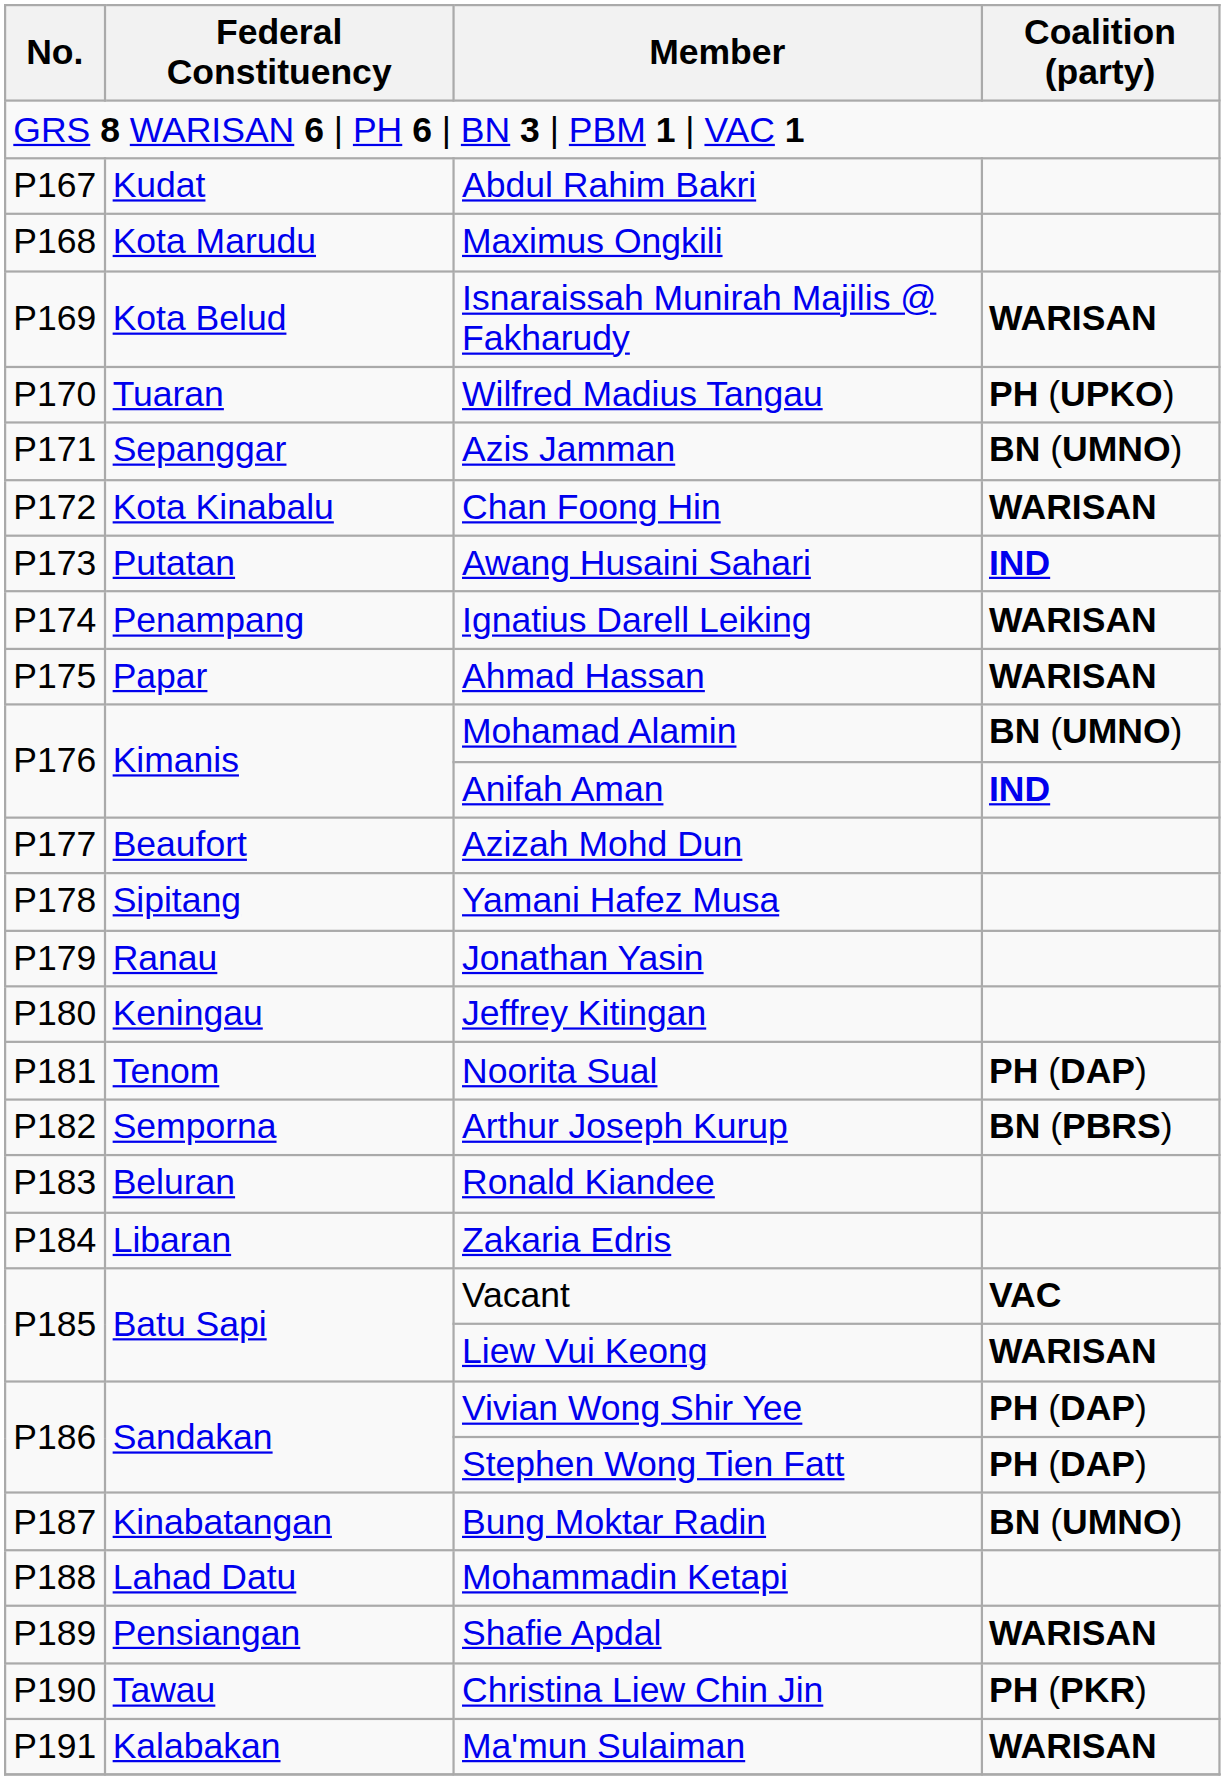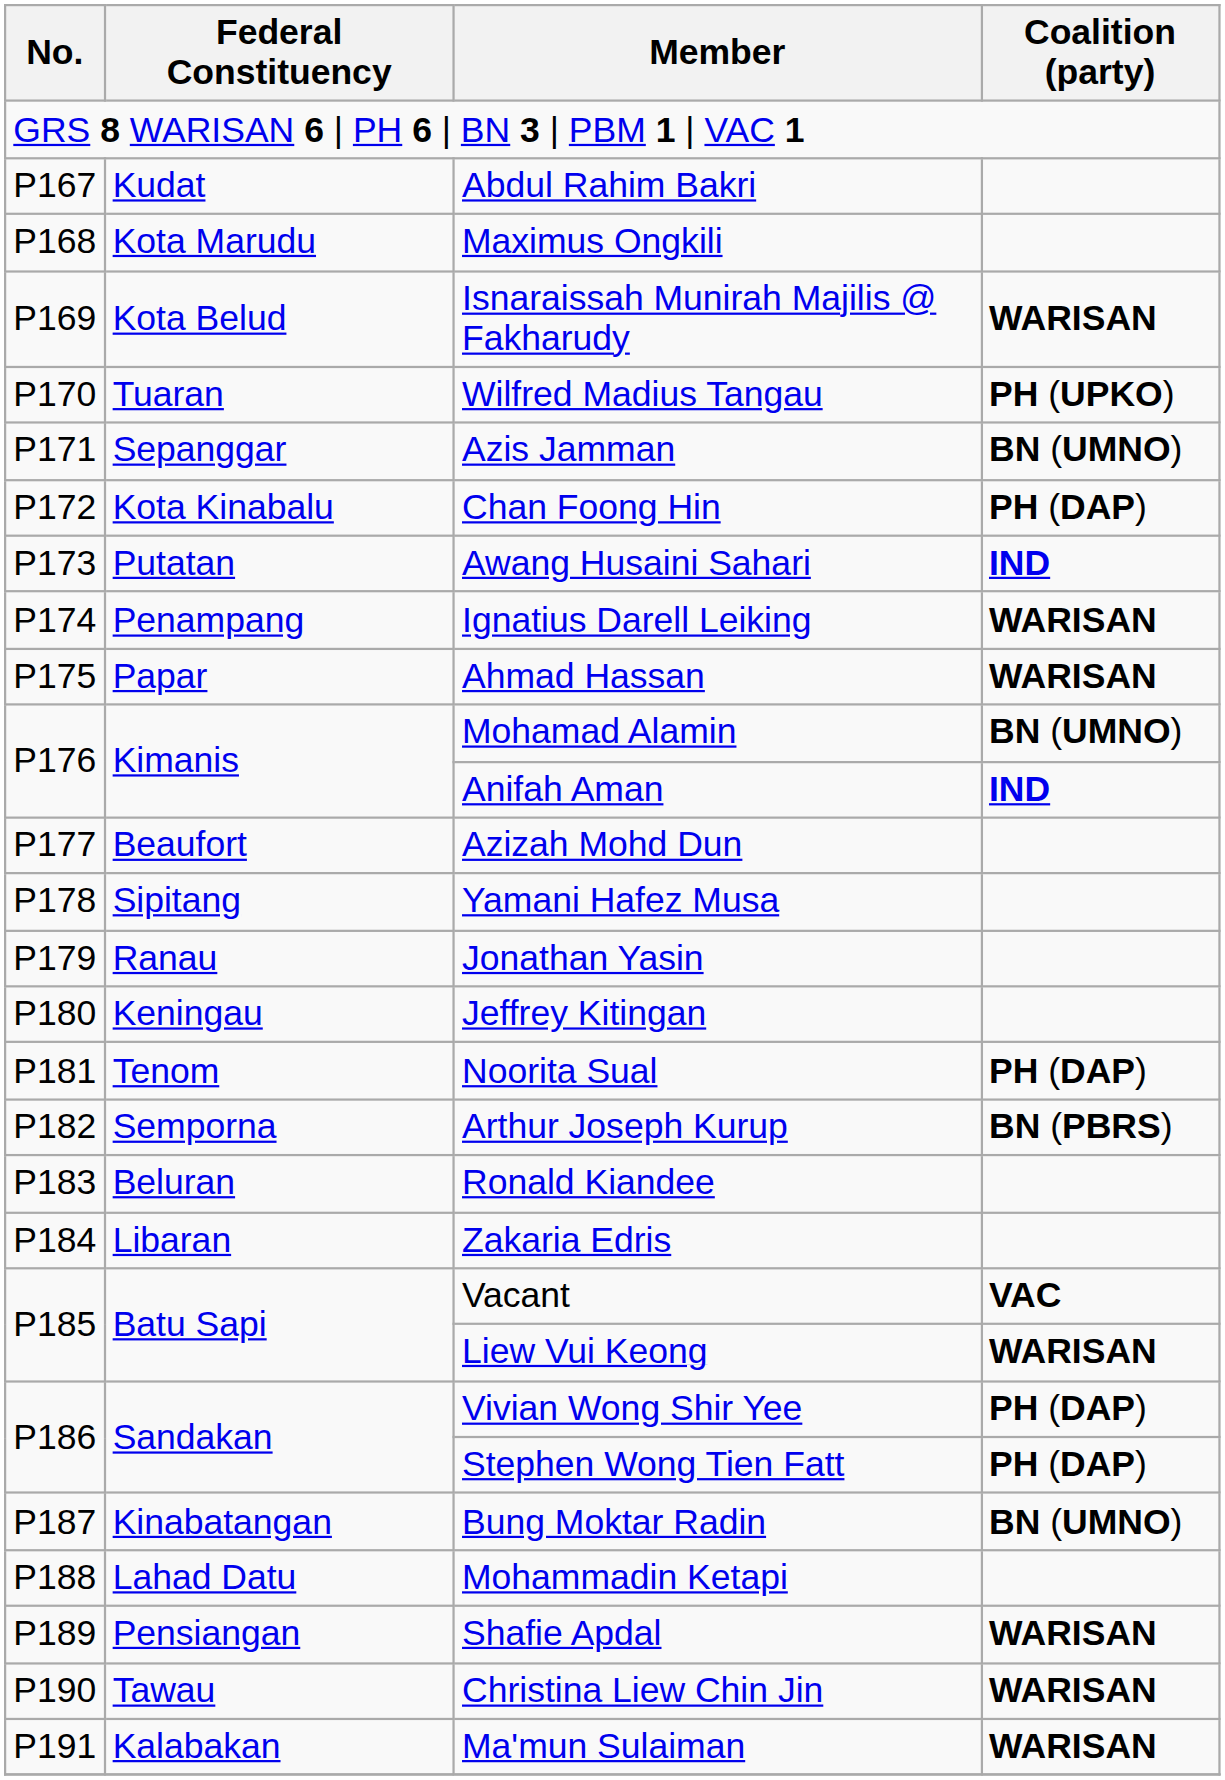(1073, 506) WARISAN -> (1068, 506) PH (DAP)
(1068, 1689) PH (PKR) -> (1073, 1689) WARISAN
